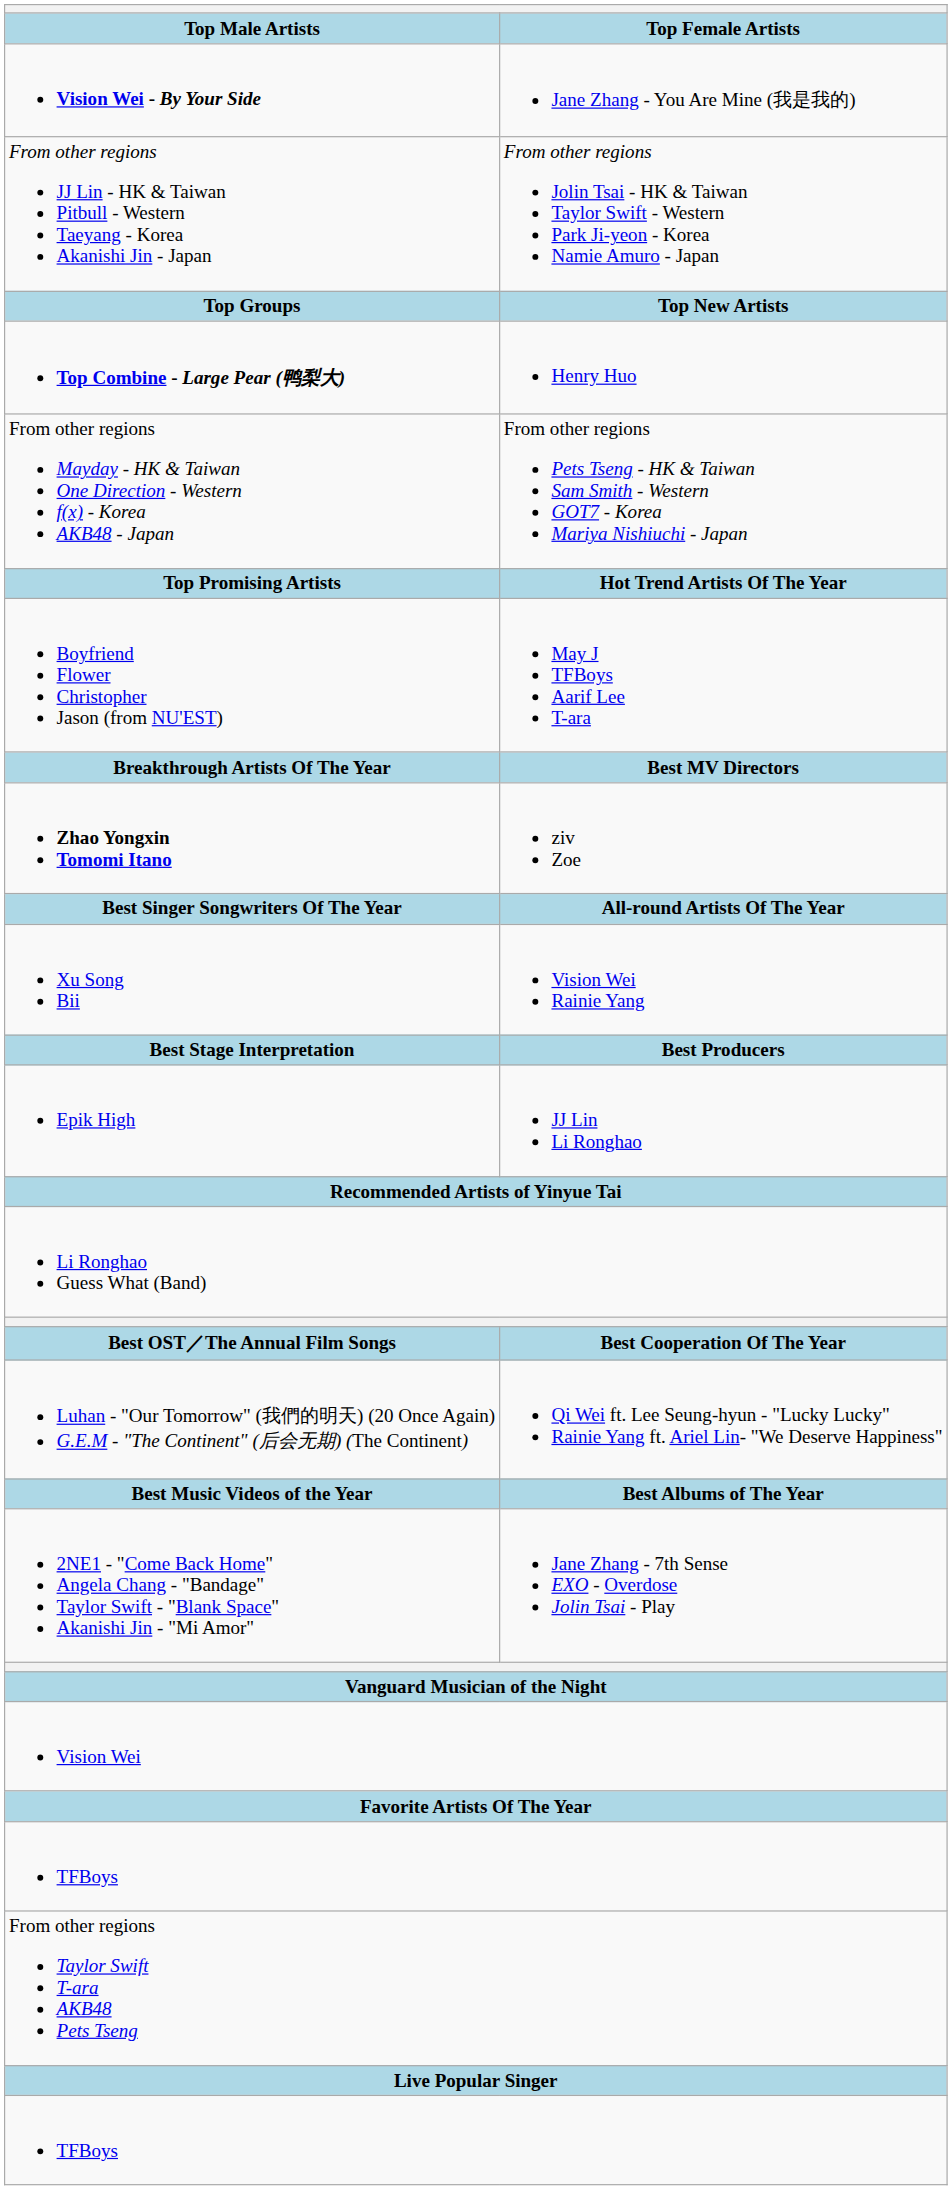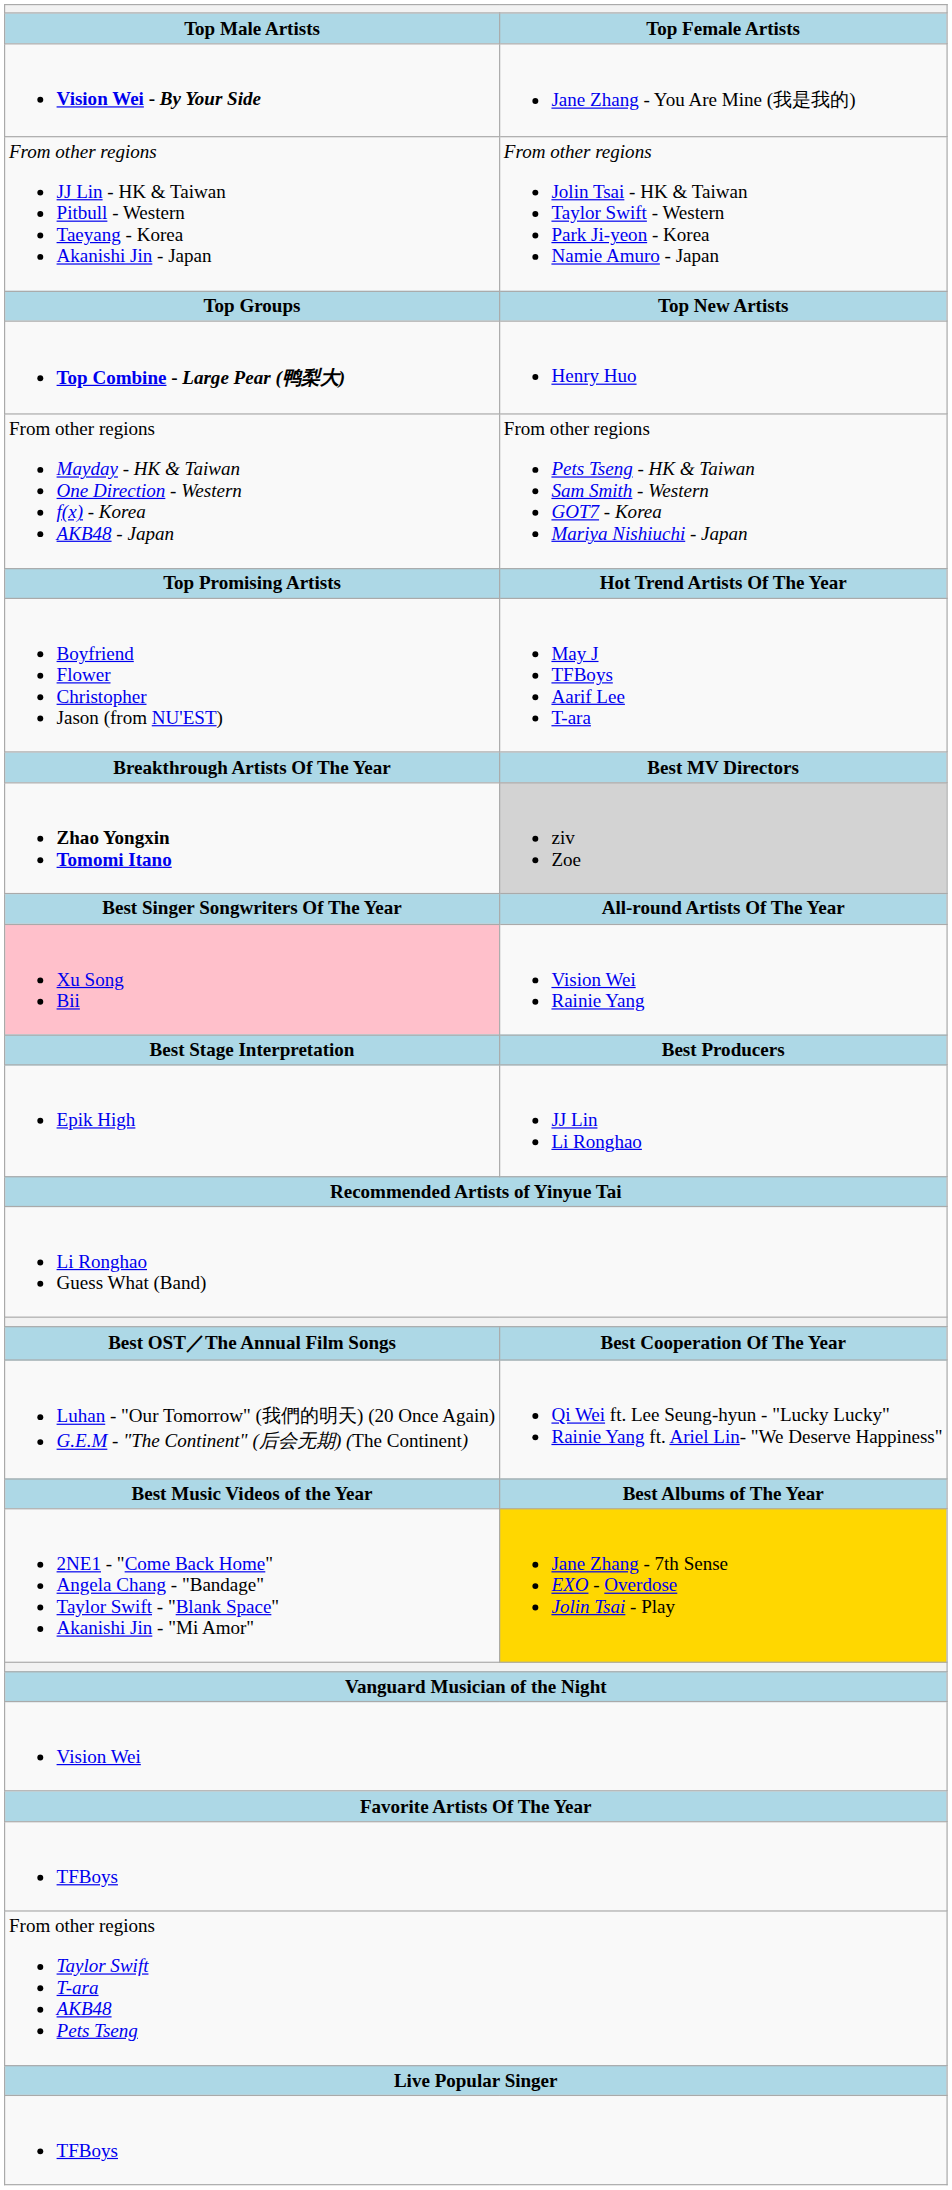(723, 849) no background -> (723, 849) lightgrey background
(252, 990) no background -> (252, 990) pink background
(723, 1586) no background -> (723, 1586) gold background
